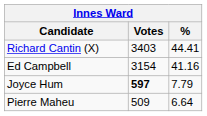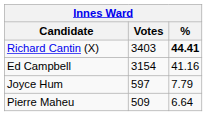(185, 48) normal -> (185, 48) bold
(140, 84) bold -> (140, 84) normal
